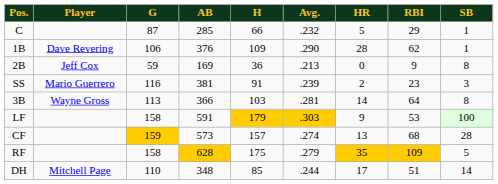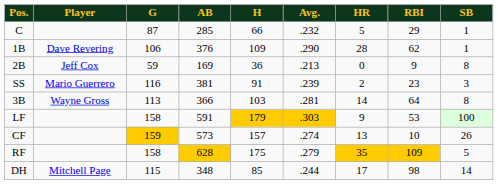(414, 135) 68 -> (414, 135) 10
(466, 135) 28 -> (466, 135) 26
(153, 170) 110 -> (153, 170) 115
(414, 170) 51 -> (414, 170) 98
